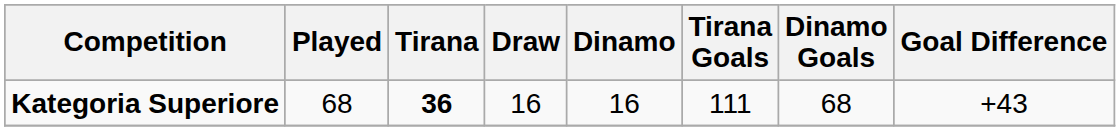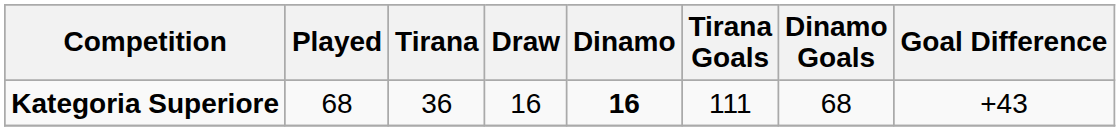(437, 102) bold -> (437, 102) normal
(624, 102) normal -> (624, 102) bold
